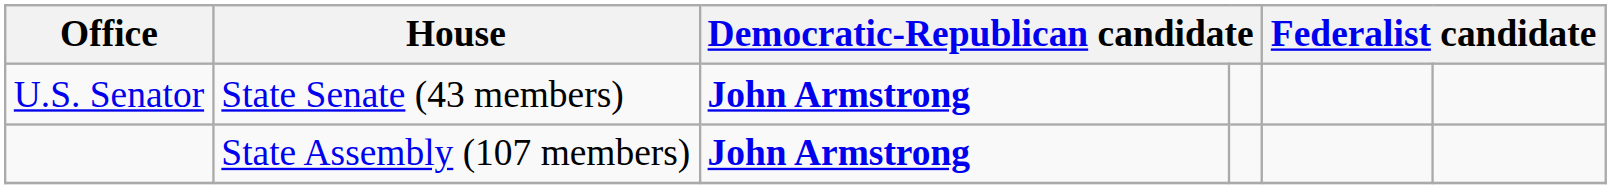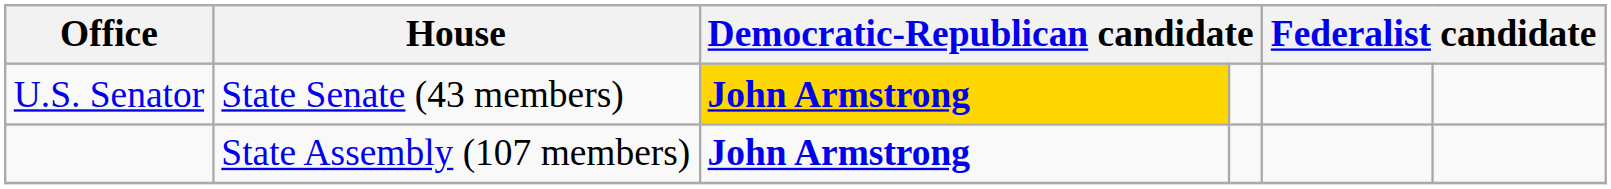(839, 93) no background -> (839, 93) gold background
